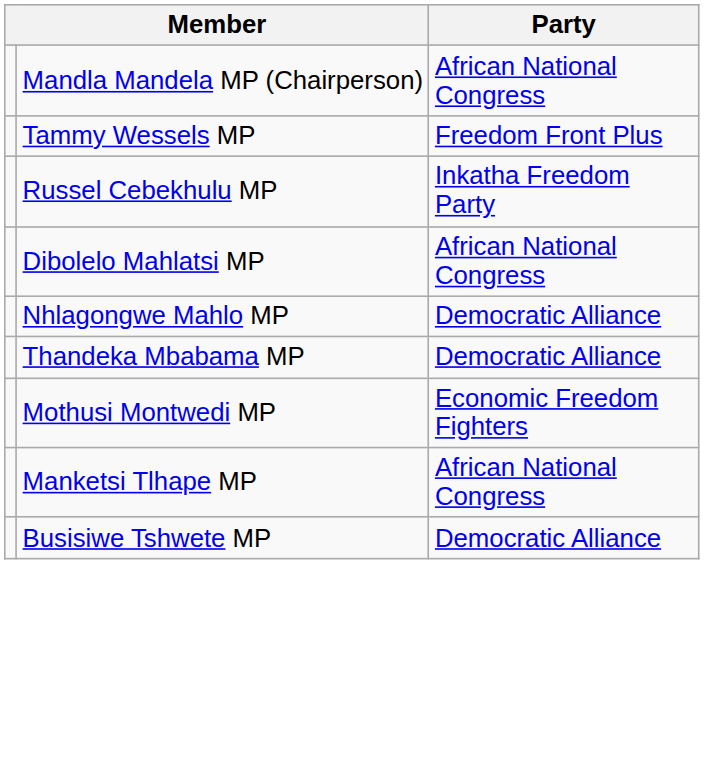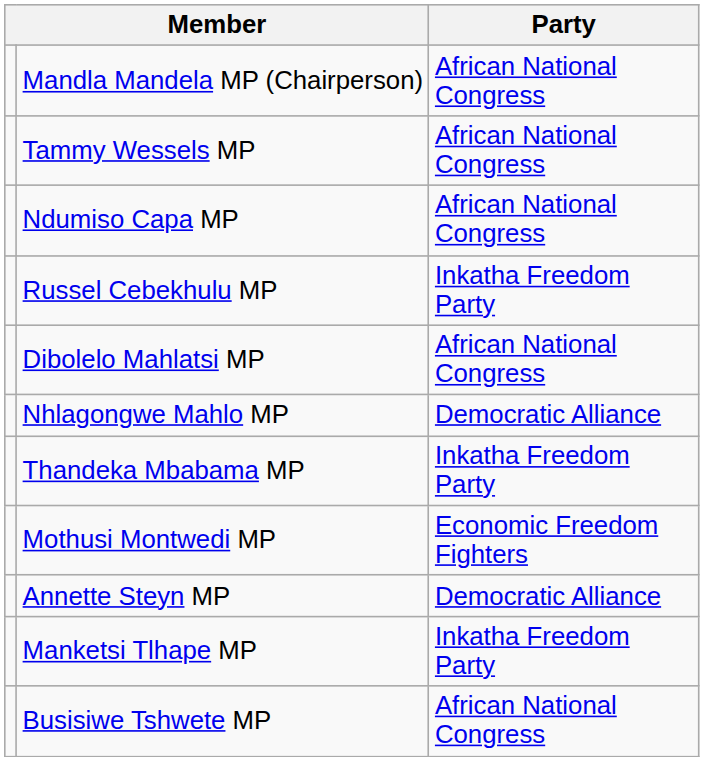(549, 135) Freedom Front Plus -> (526, 150) African National Congress
+ row: (131, 219)
(548, 356) Democratic Alliance -> (532, 470) Inkatha Freedom Party
+ row: (126, 595)
(526, 482) African National Congress -> (532, 650) Inkatha Freedom Party
(548, 537) Democratic Alliance -> (526, 720) African National Congress
